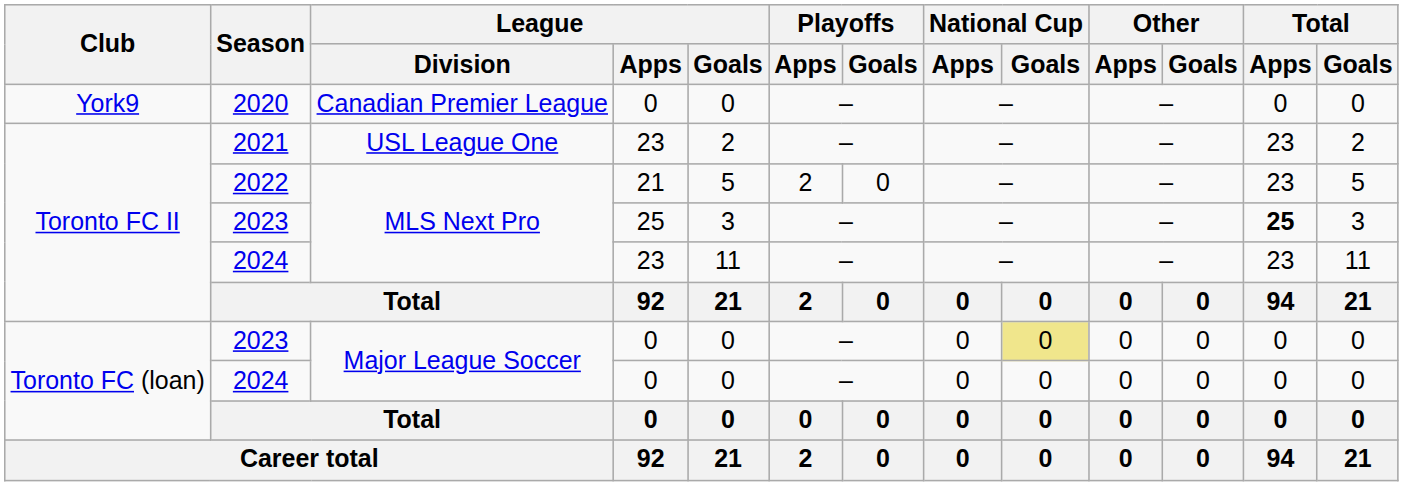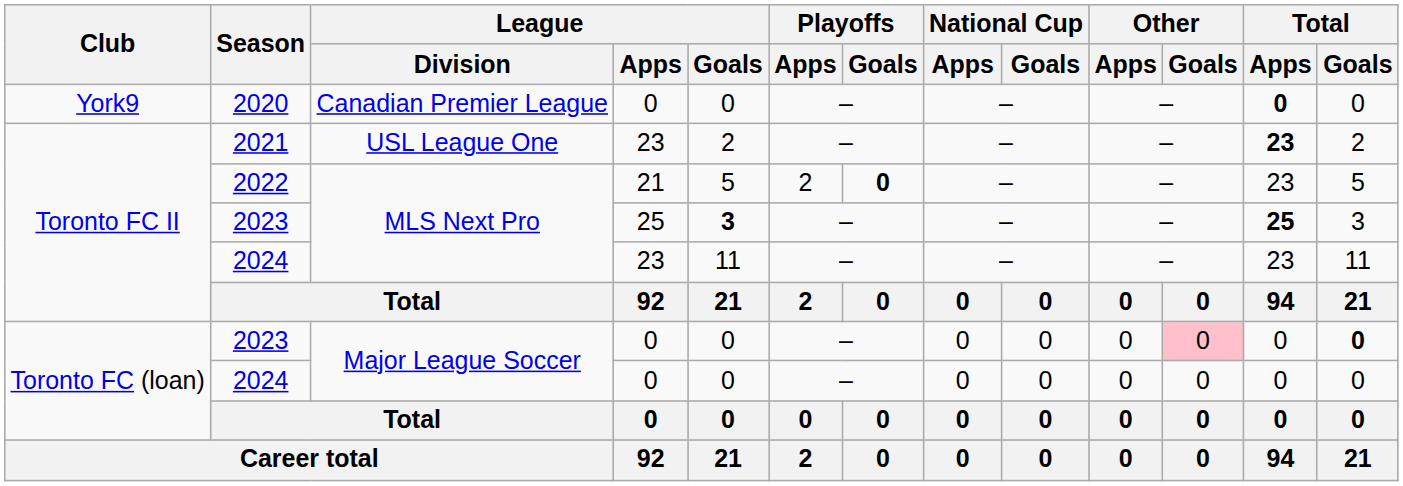(1280, 103) normal -> (1280, 103) bold
(1280, 143) normal -> (1280, 143) bold
(883, 182) normal -> (883, 182) bold
(728, 222) normal -> (728, 222) bold
(1045, 340) khaki background -> (1045, 340) no background
(1203, 340) no background -> (1203, 340) pink background
(1358, 340) normal -> (1358, 340) bold
